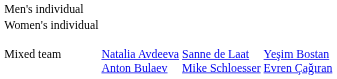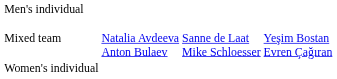rows swapped: (51, 25) <-> (33, 54)
